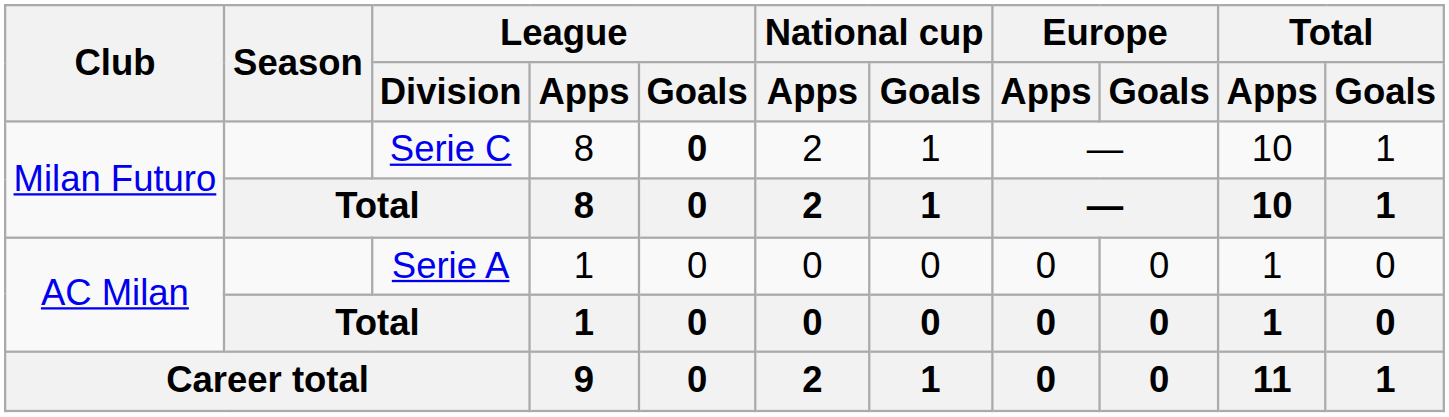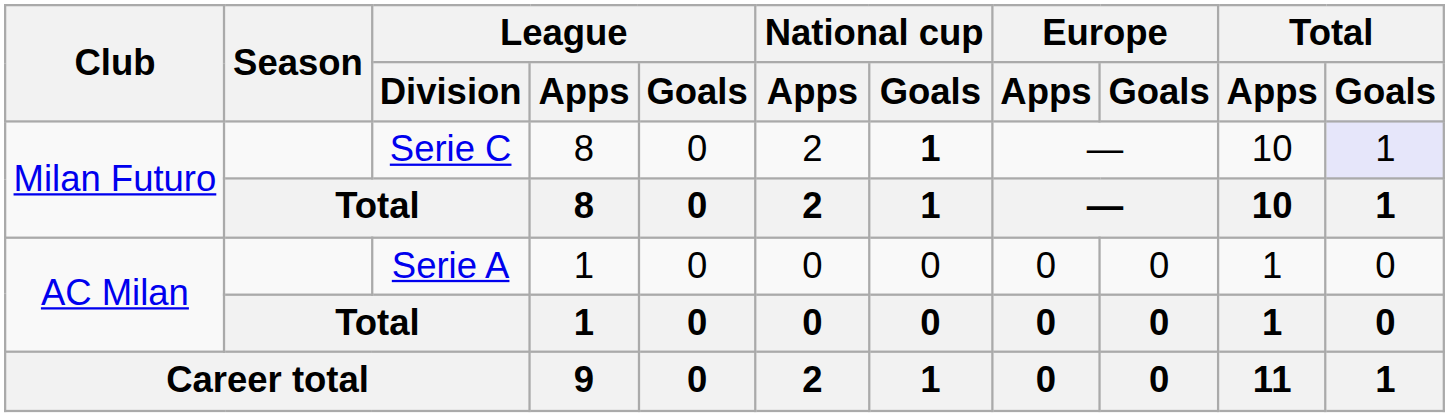(697, 149) bold -> (697, 149) normal
(930, 149) normal -> (930, 149) bold
(1385, 149) no background -> (1385, 149) lavender background
